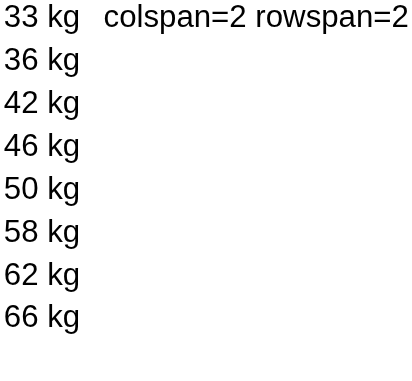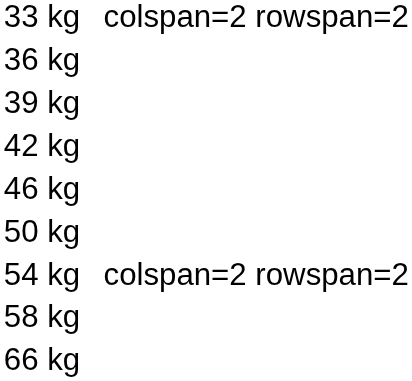+ row: (42, 102)
+ row: (42, 274)
- row: (42, 274)
